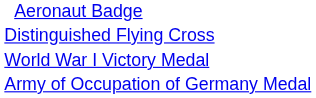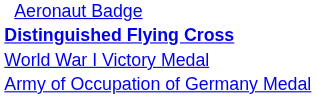(109, 35) normal -> (119, 35) bold
